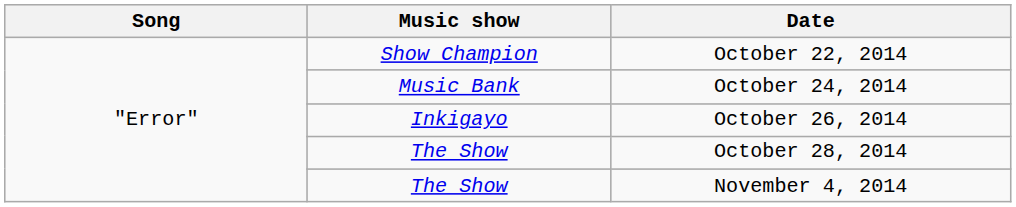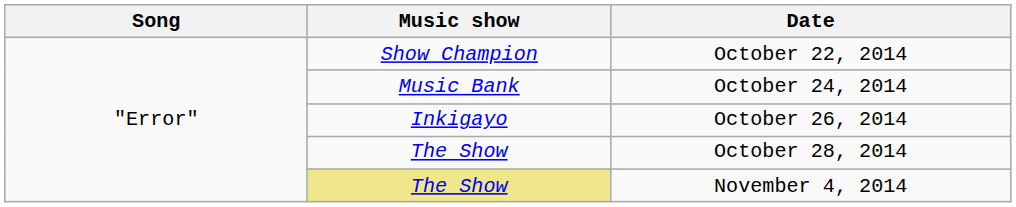(459, 185) no background -> (459, 185) khaki background
